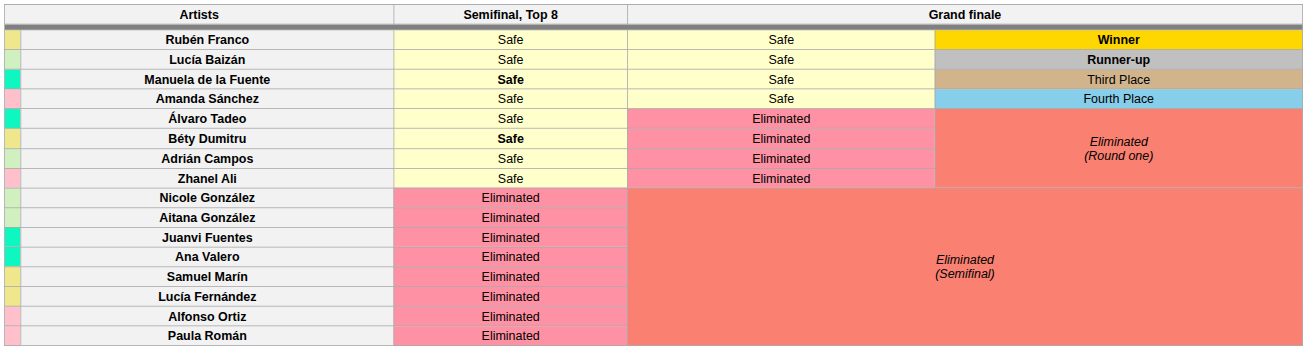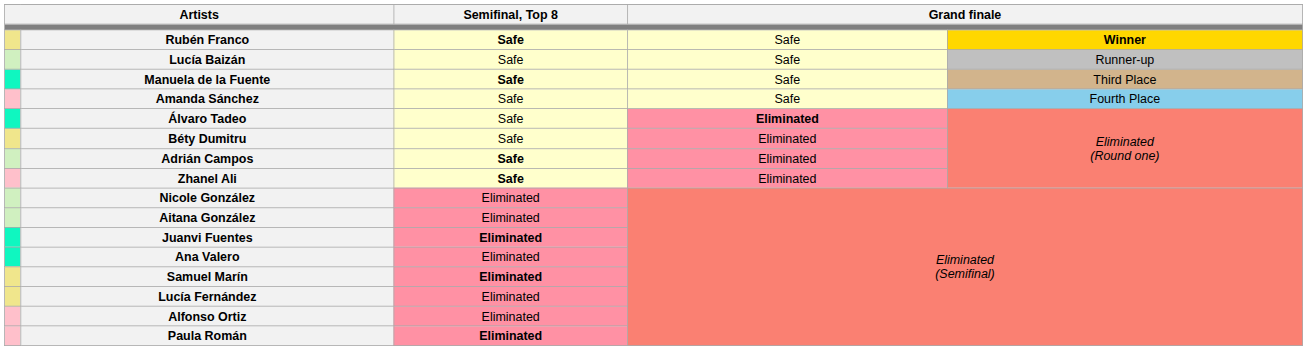(511, 40) normal -> (511, 40) bold
(1119, 60) bold -> (1125, 60) normal
(781, 119) normal -> (787, 119) bold
(511, 139) bold -> (511, 139) normal
(511, 158) normal -> (511, 158) bold
(511, 178) normal -> (511, 178) bold
(511, 237) normal -> (511, 237) bold
(511, 277) normal -> (511, 277) bold
(511, 336) normal -> (511, 336) bold
